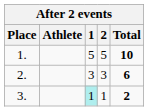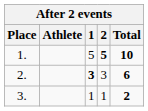(104, 55) normal -> (104, 55) bold
(91, 75) normal -> (91, 75) bold
(91, 95) paleturquoise background -> (91, 95) no background
